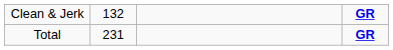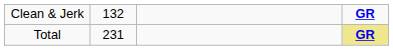(365, 34) no background -> (365, 34) khaki background
